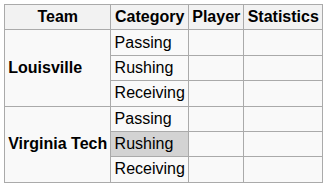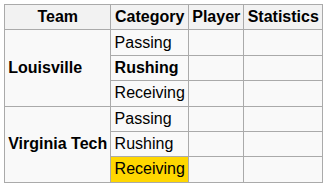(144, 67) normal -> (147, 67) bold
(144, 144) lightgrey background -> (144, 144) no background
(150, 169) no background -> (150, 169) gold background
